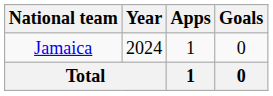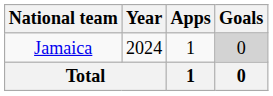(241, 47) no background -> (241, 47) lightgrey background
